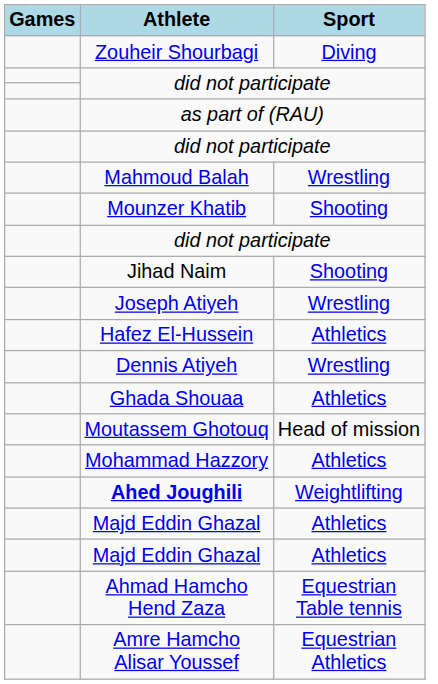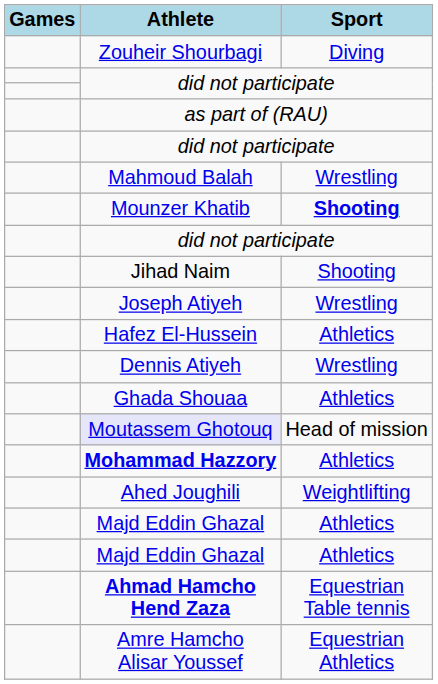(349, 209) normal -> (357, 209) bold
(177, 429) no background -> (180, 429) lavender background
(177, 460) normal -> (180, 460) bold
(177, 492) bold -> (180, 492) normal
(177, 597) normal -> (180, 597) bold
